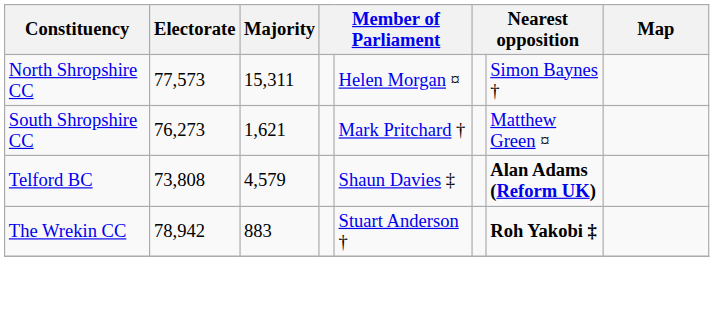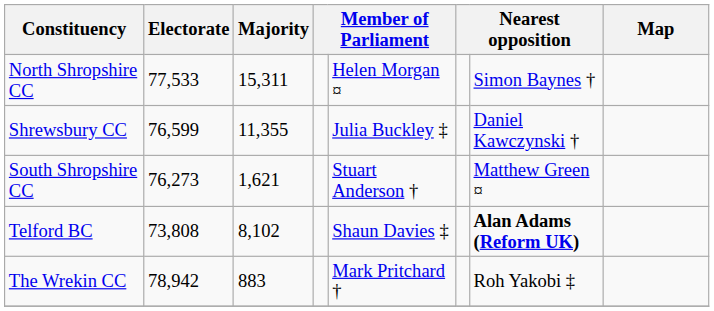(180, 79) 77,573 -> (173, 79) 77,533
+ row: (68, 130)
(402, 130) Mark Pritchard † -> (375, 180) Stuart Anderson †
(265, 180) 4,579 -> (259, 230) 8,102
(399, 230) Stuart Anderson † -> (389, 281) Mark Pritchard †
(544, 230) bold -> (524, 281) normal
